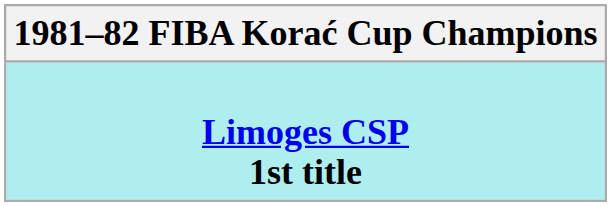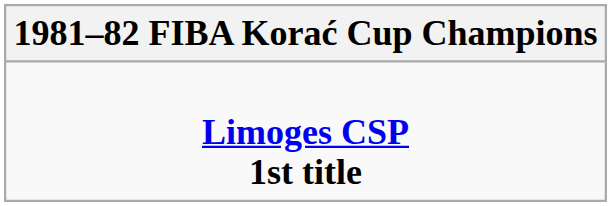(306, 150) paleturquoise background -> (306, 150) no background
